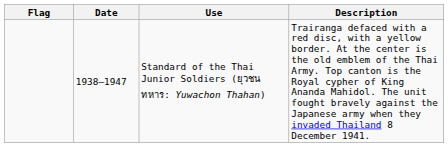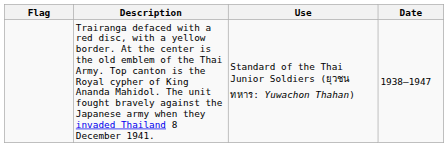columns swapped: (106, 12) <-> (366, 12)
